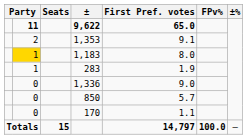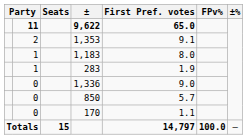(36, 55) gold background -> (36, 55) no background
